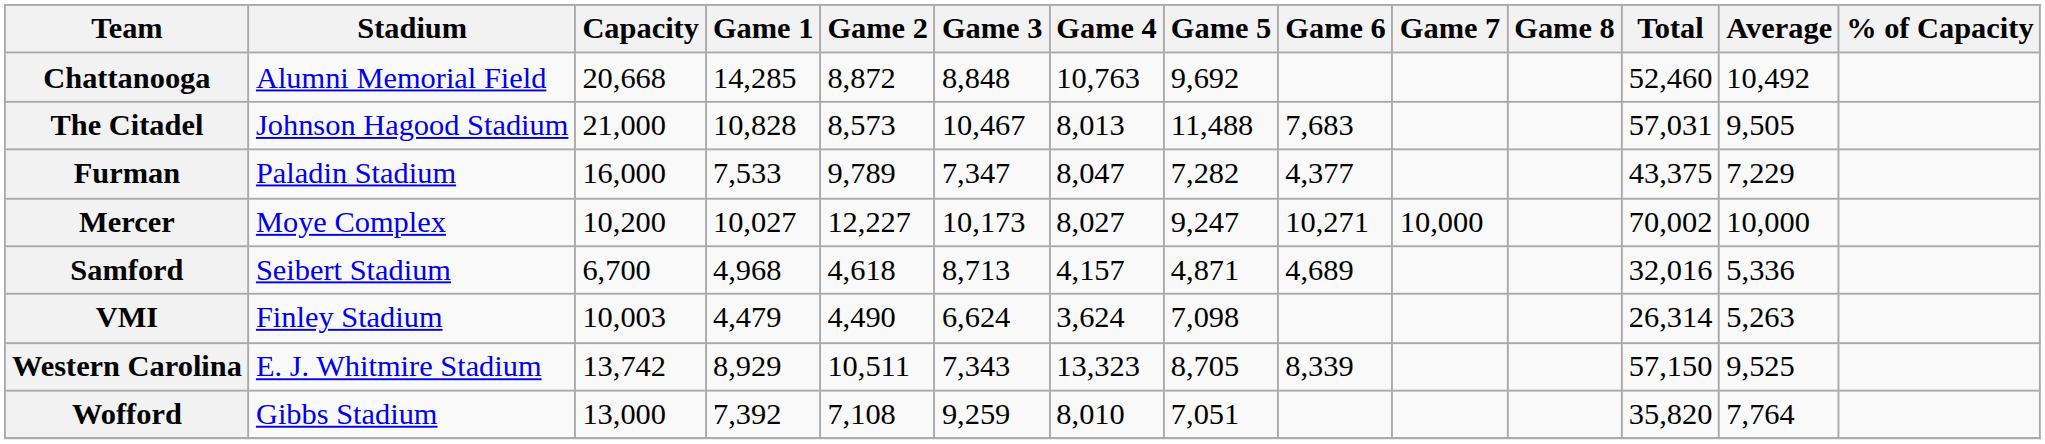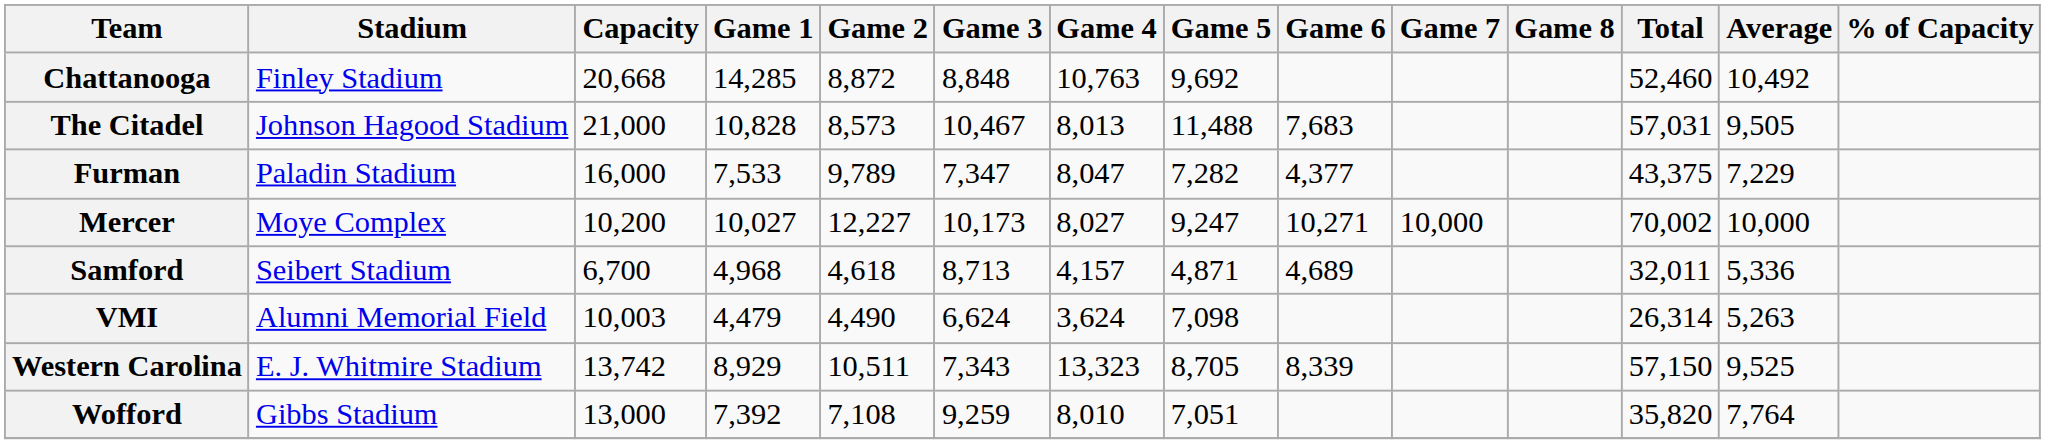(401, 76) Alumni Memorial Field -> (349, 76) Finley Stadium
(1671, 269) 32,016 -> (1670, 269) 32,011
(349, 317) Finley Stadium -> (401, 317) Alumni Memorial Field
